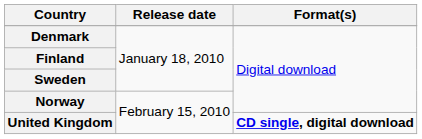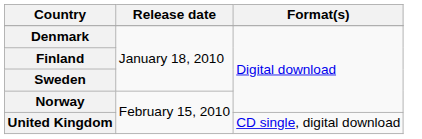(325, 123) bold -> (318, 123) normal
